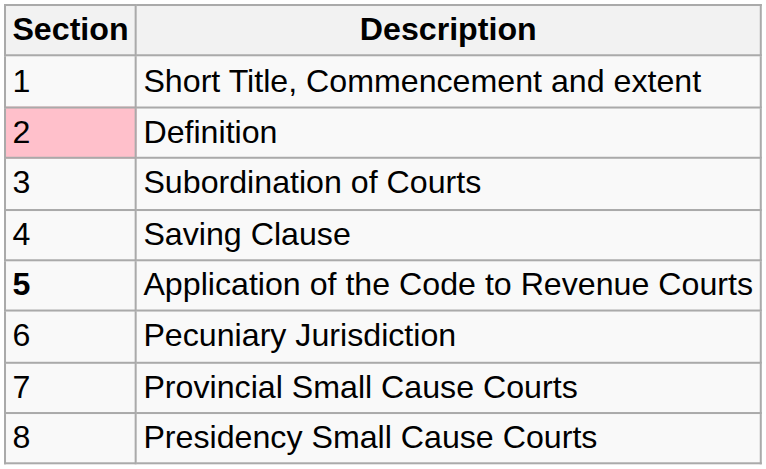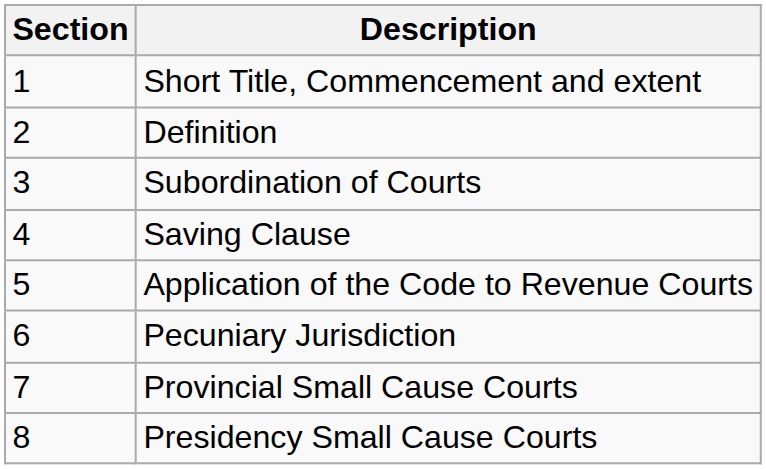(21, 132) pink background -> (21, 132) no background
(21, 285) bold -> (21, 285) normal
